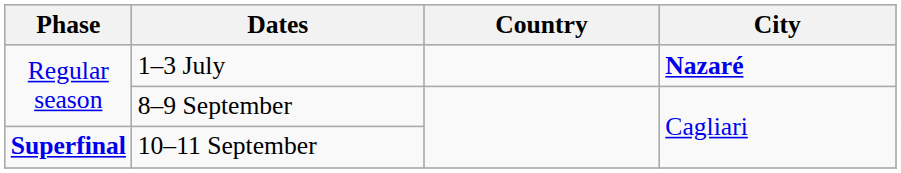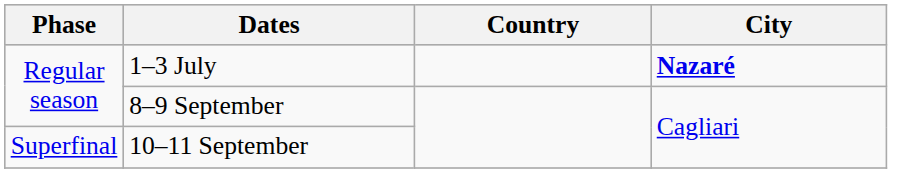(68, 146) bold -> (64, 146) normal
